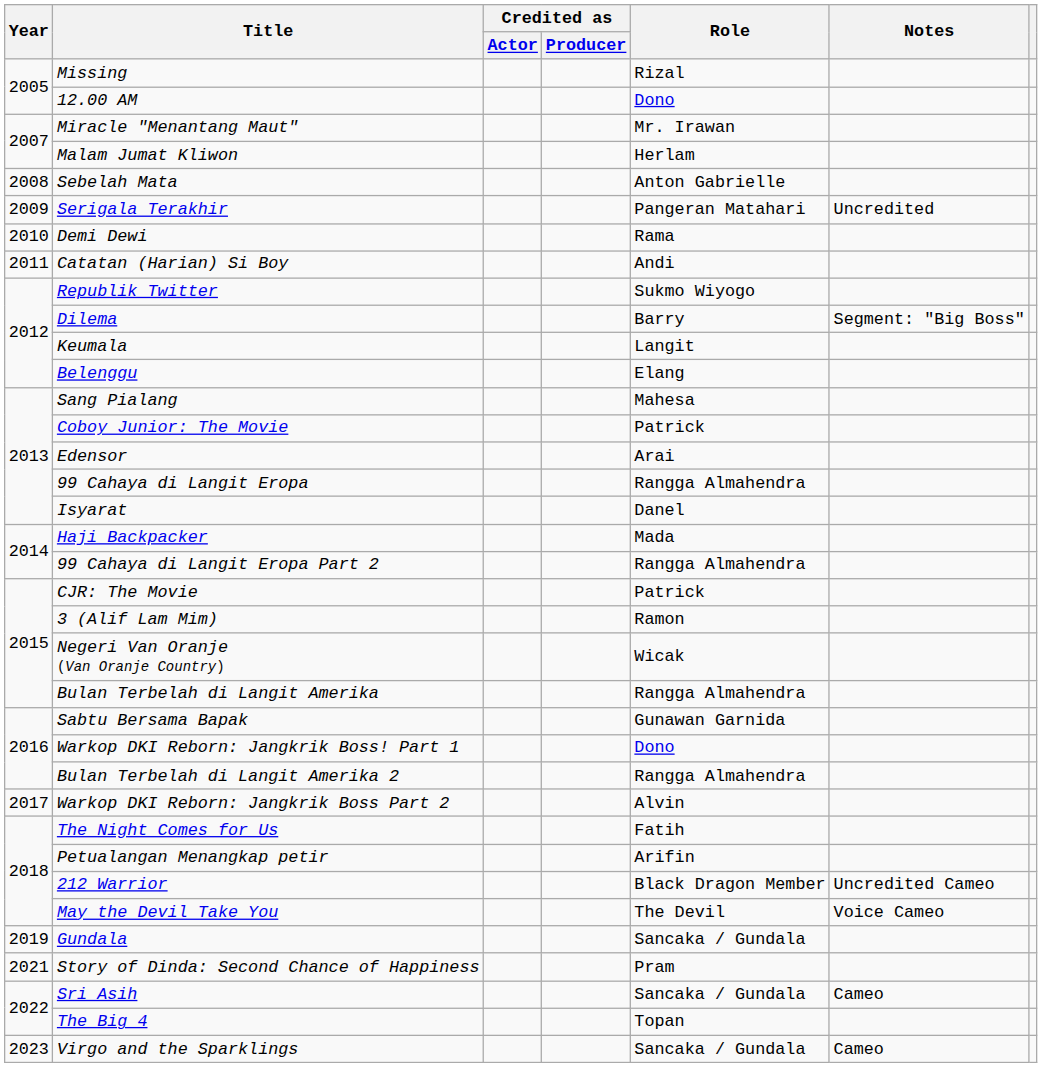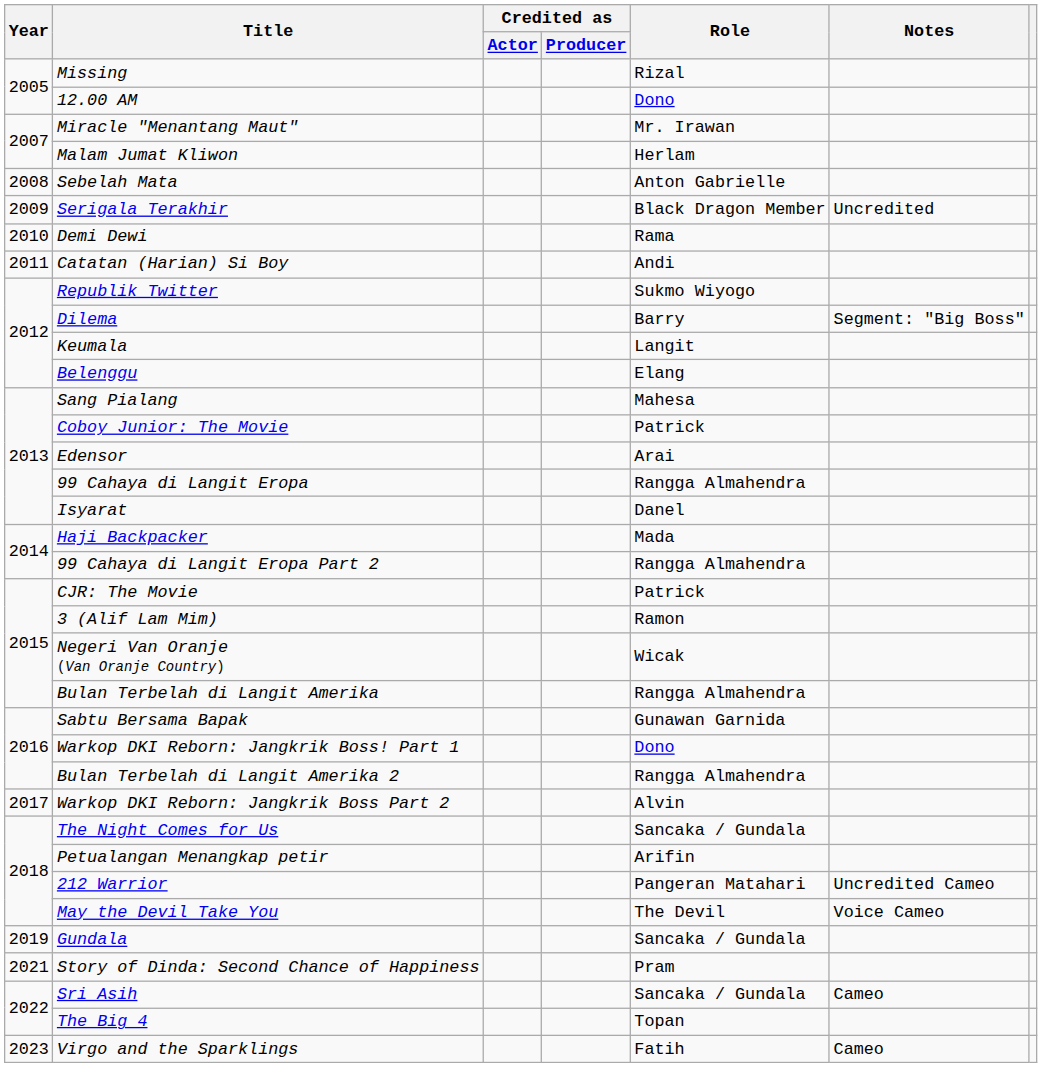(720, 210) Pangeran Matahari -> (730, 210) Black Dragon Member
(660, 830) Fatih -> (720, 830) Sancaka / Gundala
(730, 885) Black Dragon Member -> (720, 885) Pangeran Matahari
(720, 1049) Sancaka / Gundala -> (660, 1049) Fatih
